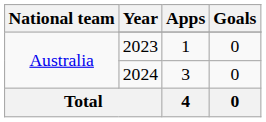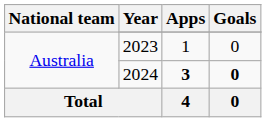(186, 74) normal -> (186, 74) bold
(235, 74) normal -> (235, 74) bold
